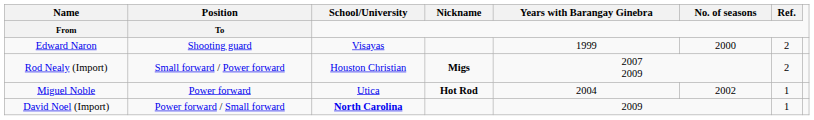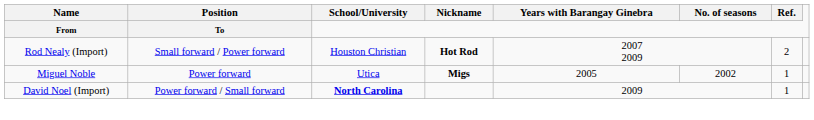- row: (66, 45)
(459, 68) Migs -> (459, 51) Hot Rod
(459, 90) Hot Rod -> (459, 73) Migs
(586, 90) 2004 -> (586, 73) 2005
